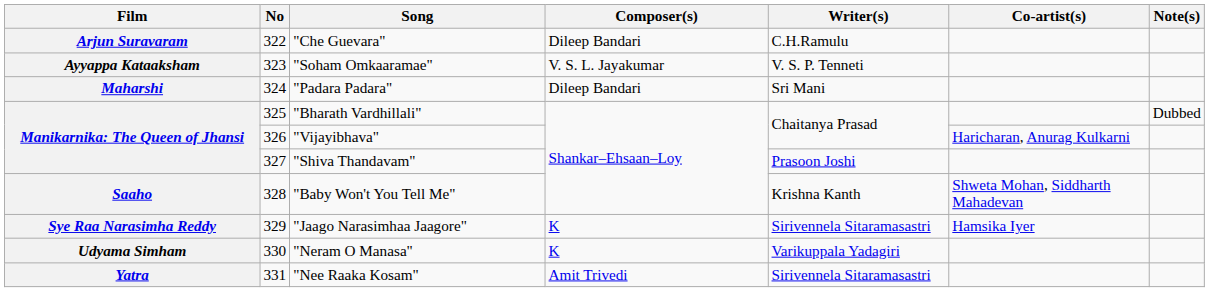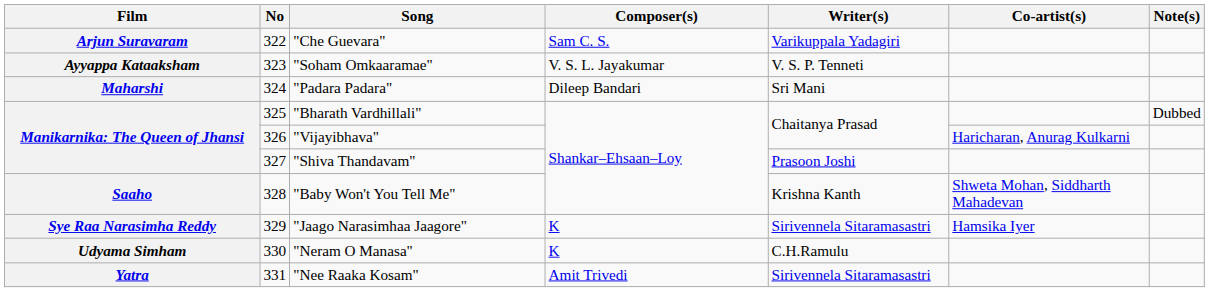(595, 40) Dileep Bandari -> (579, 40) Sam C. S.
(810, 40) C.H.Ramulu -> (836, 40) Varikuppala Yadagiri
(836, 250) Varikuppala Yadagiri -> (810, 250) C.H.Ramulu
